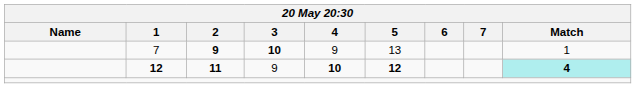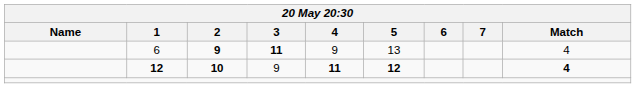(156, 50) 7 -> (157, 50) 6
(274, 50) 10 -> (276, 50) 11
(567, 50) 1 -> (567, 50) 4
(215, 68) 11 -> (217, 68) 10
(335, 68) 10 -> (335, 68) 11
(567, 68) paleturquoise background -> (567, 68) no background
